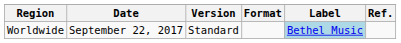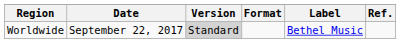(213, 30) no background -> (213, 30) lightgrey background
(325, 30) lightblue background -> (325, 30) no background
